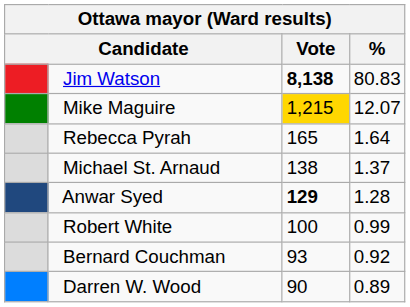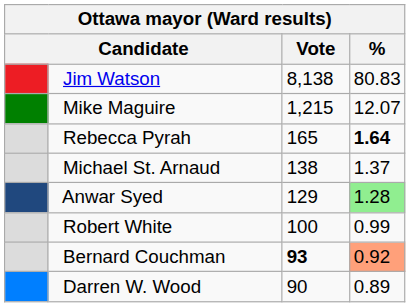(310, 78) bold -> (310, 78) normal
(310, 108) gold background -> (310, 108) no background
(372, 138) normal -> (372, 138) bold
(302, 197) bold -> (302, 197) normal
(372, 197) no background -> (372, 197) lightgreen background
(297, 256) normal -> (297, 256) bold
(372, 256) no background -> (372, 256) lightsalmon background
